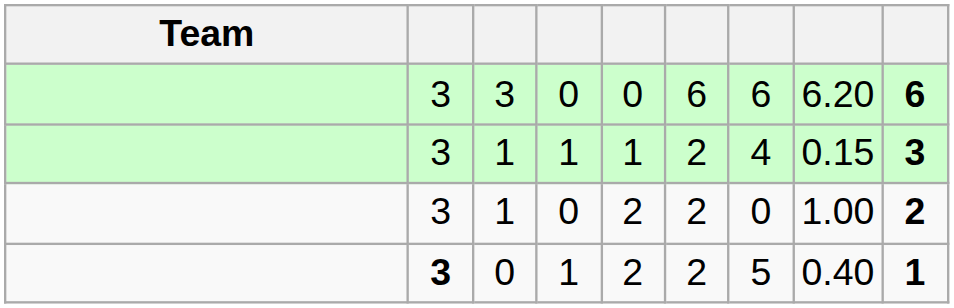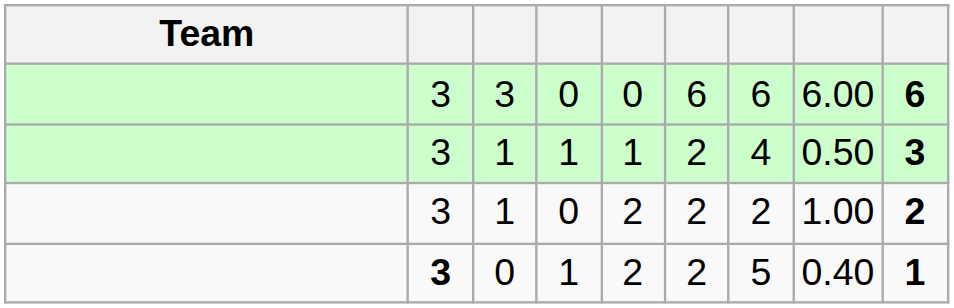(838, 93) 6.20 -> (838, 93) 6.00
(838, 152) 0.15 -> (838, 152) 0.50
(761, 212) 0 -> (761, 212) 2
